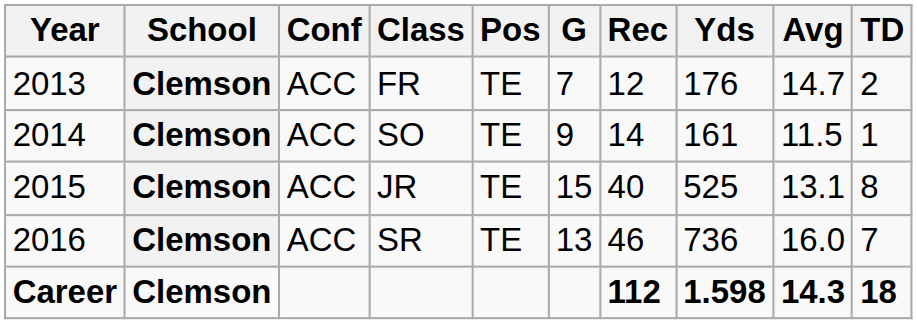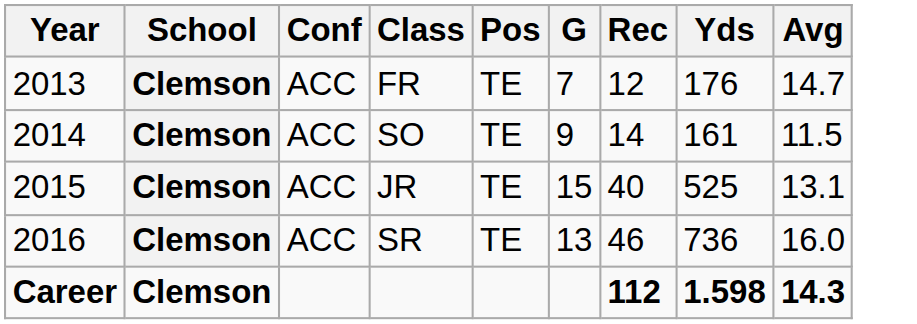- column: (882, 30)
